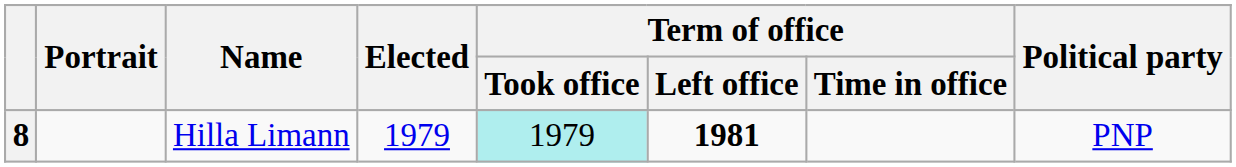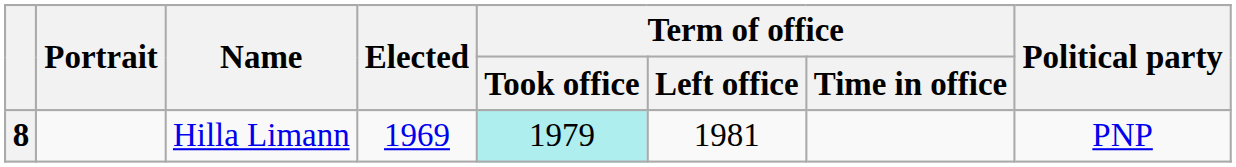(417, 135) 1979 -> (417, 135) 1969
(727, 135) bold -> (727, 135) normal
